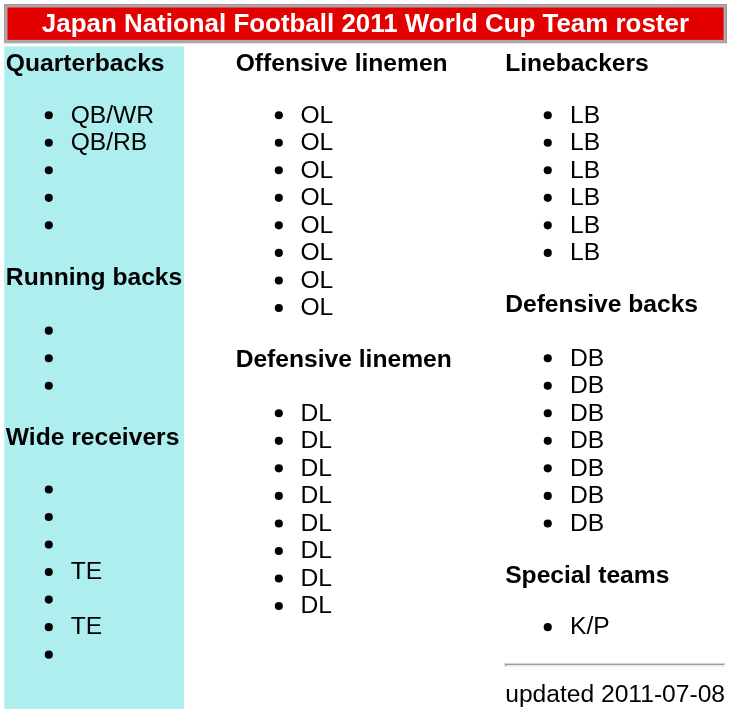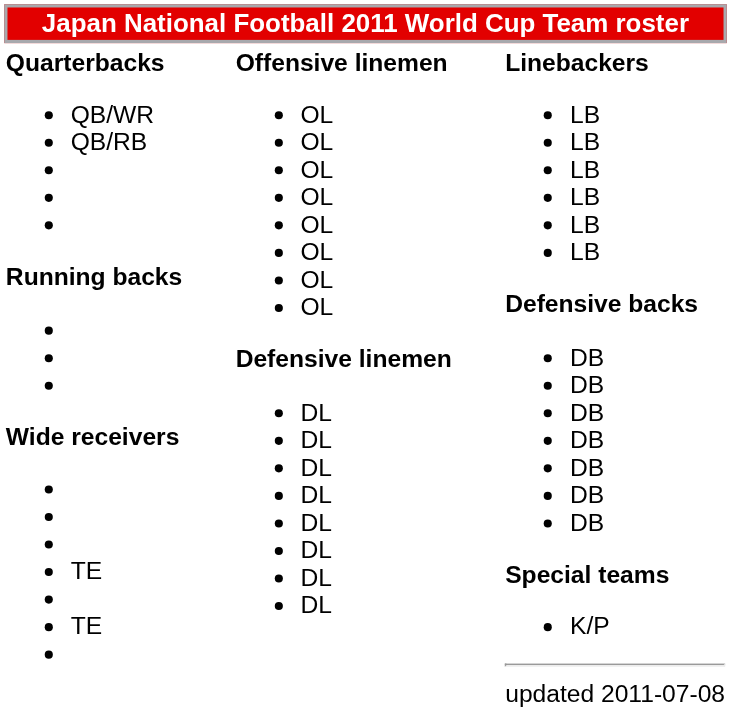(94, 357) paleturquoise background -> (94, 357) no background
